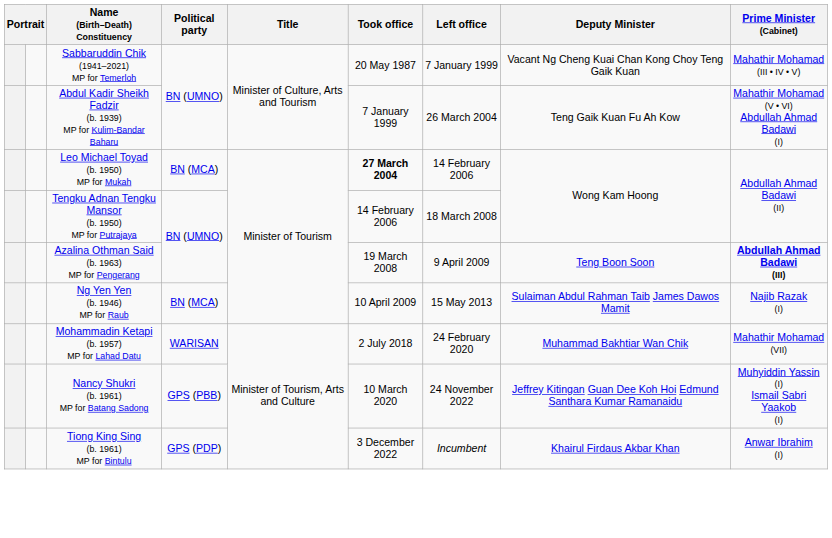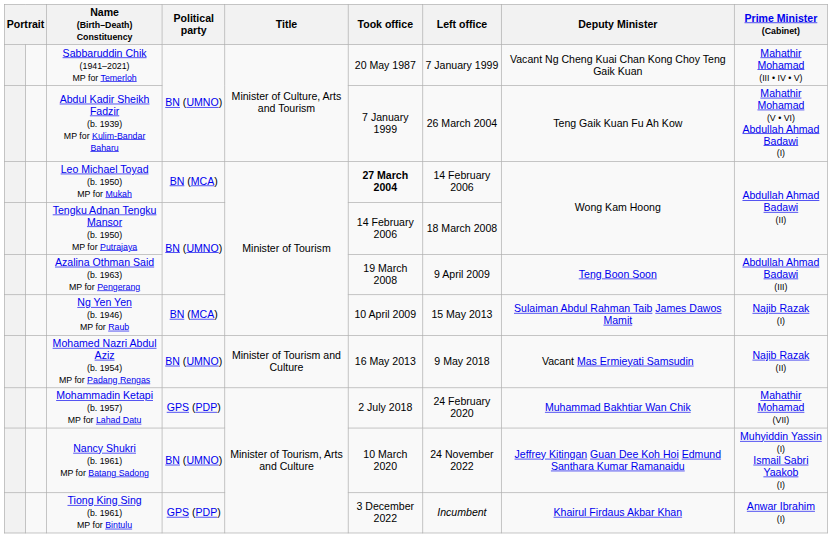(779, 262) bold -> (781, 274) normal
+ row: (105, 361)
(194, 343) WARISAN -> (194, 408) GPS (PDP)
(194, 396) GPS (PBB) -> (194, 460) BN (UMNO)
